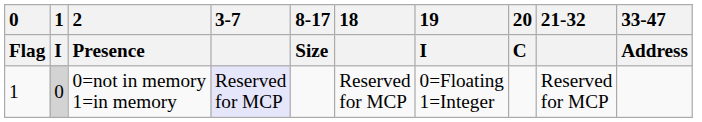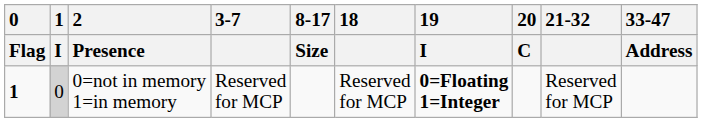(14, 91) normal -> (14, 91) bold
(251, 91) lavender background -> (251, 91) no background
(462, 91) normal -> (464, 91) bold
